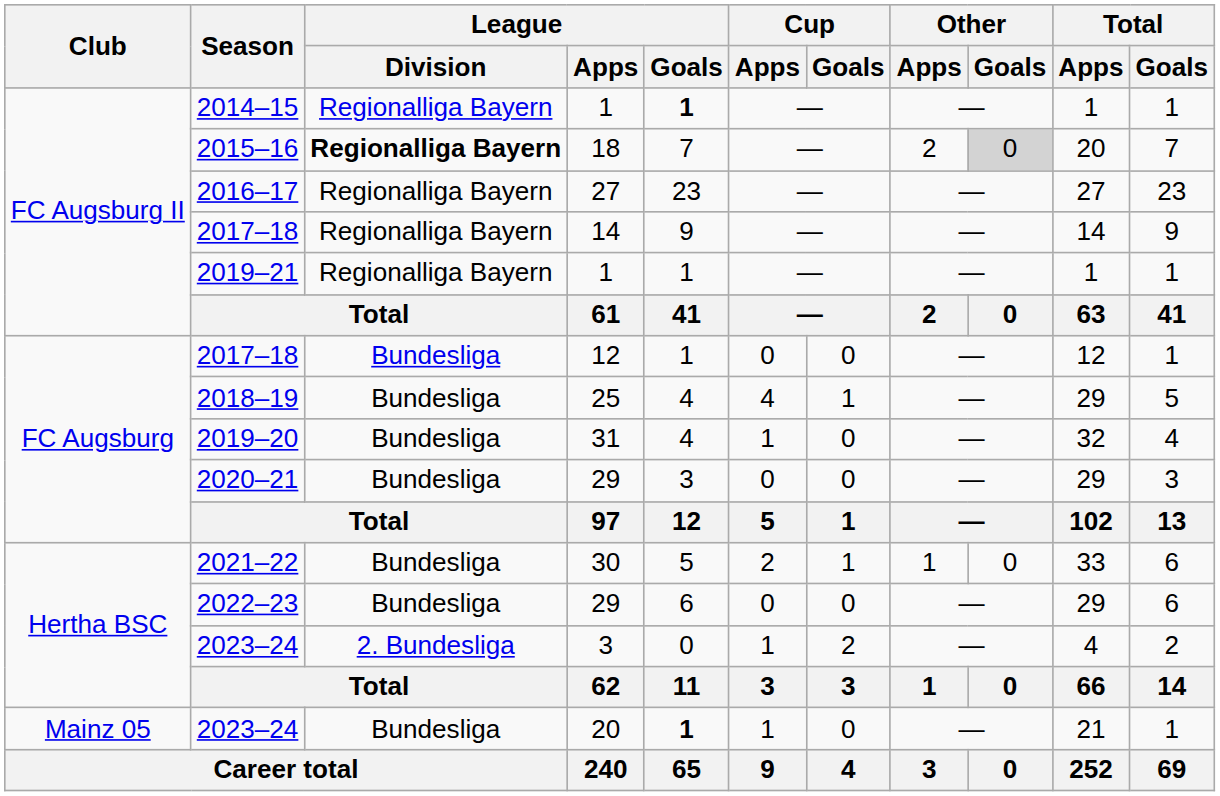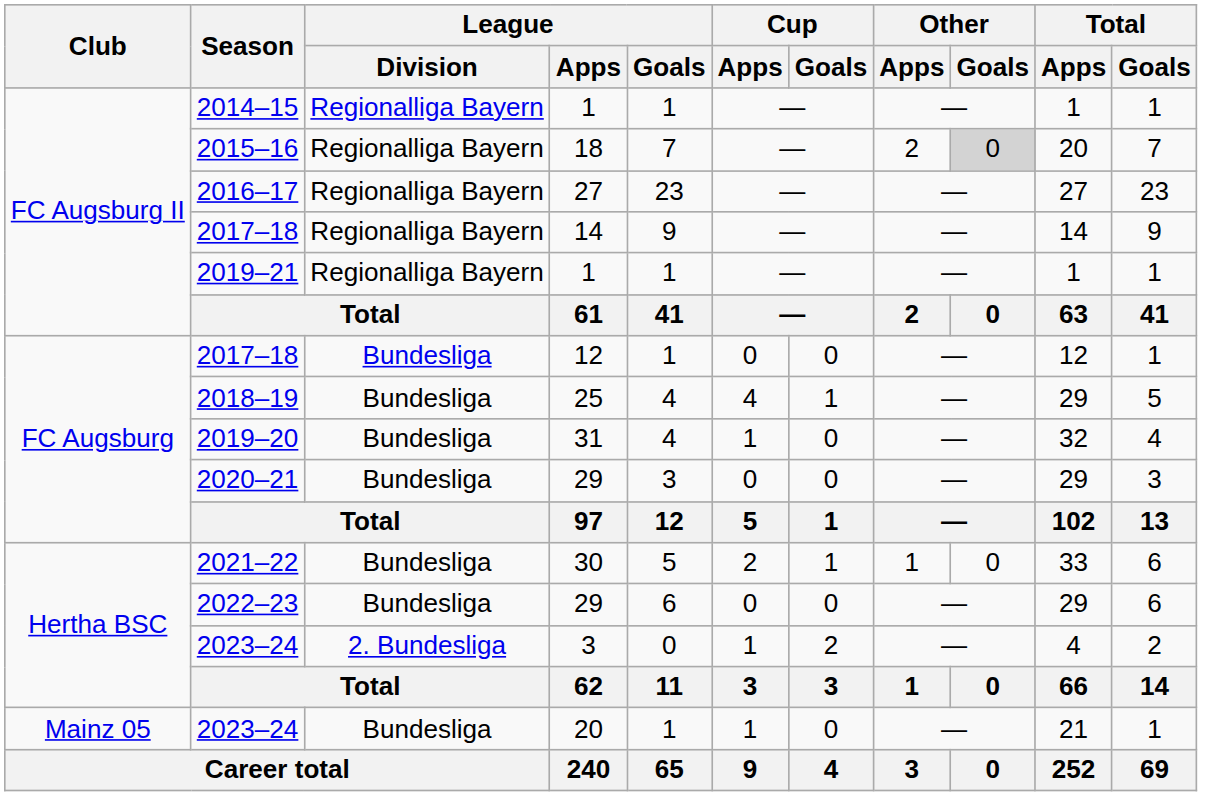(687, 107) bold -> (669, 107) normal
(436, 149) bold -> (427, 149) normal
(687, 728) bold -> (669, 728) normal
